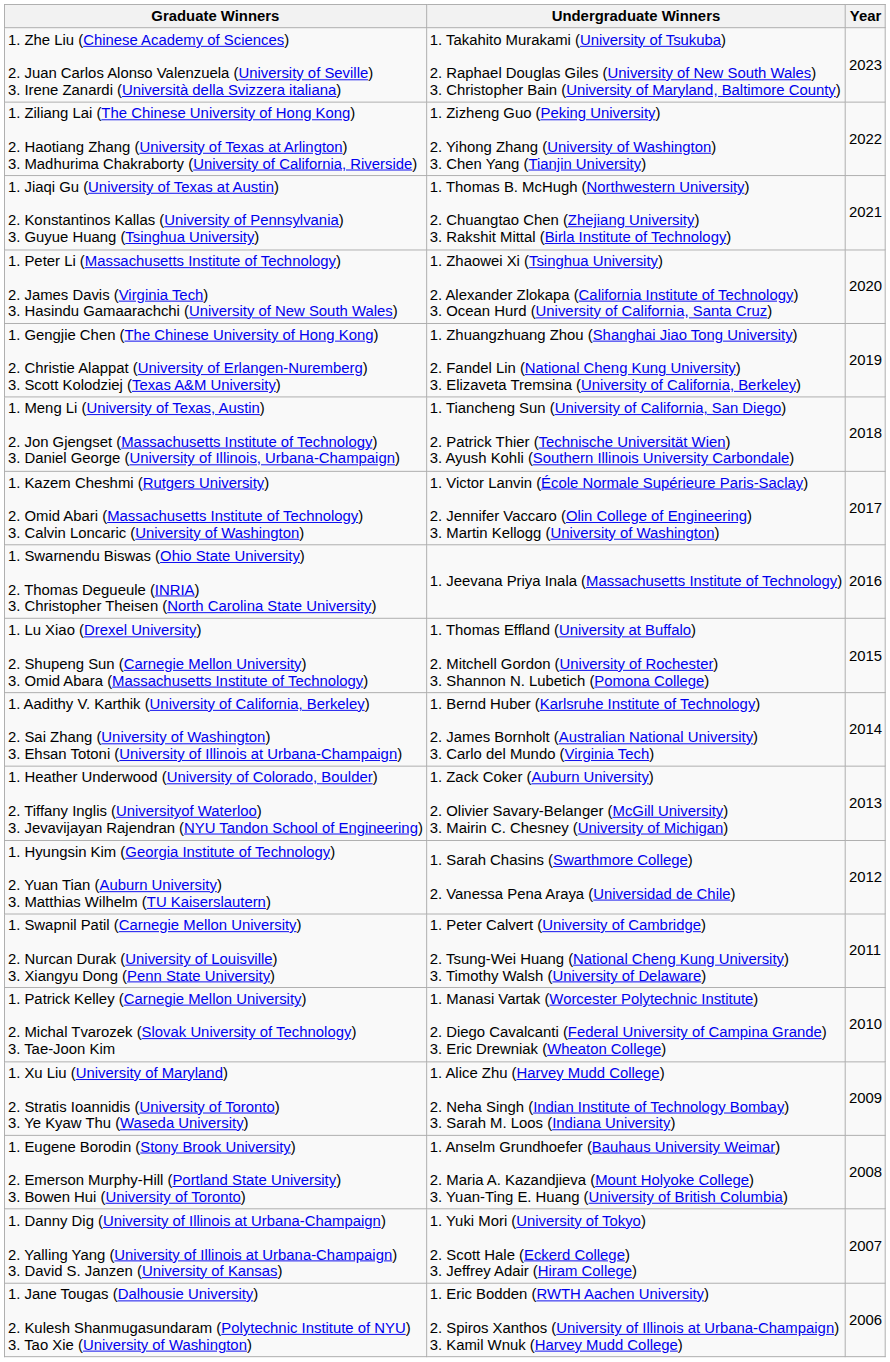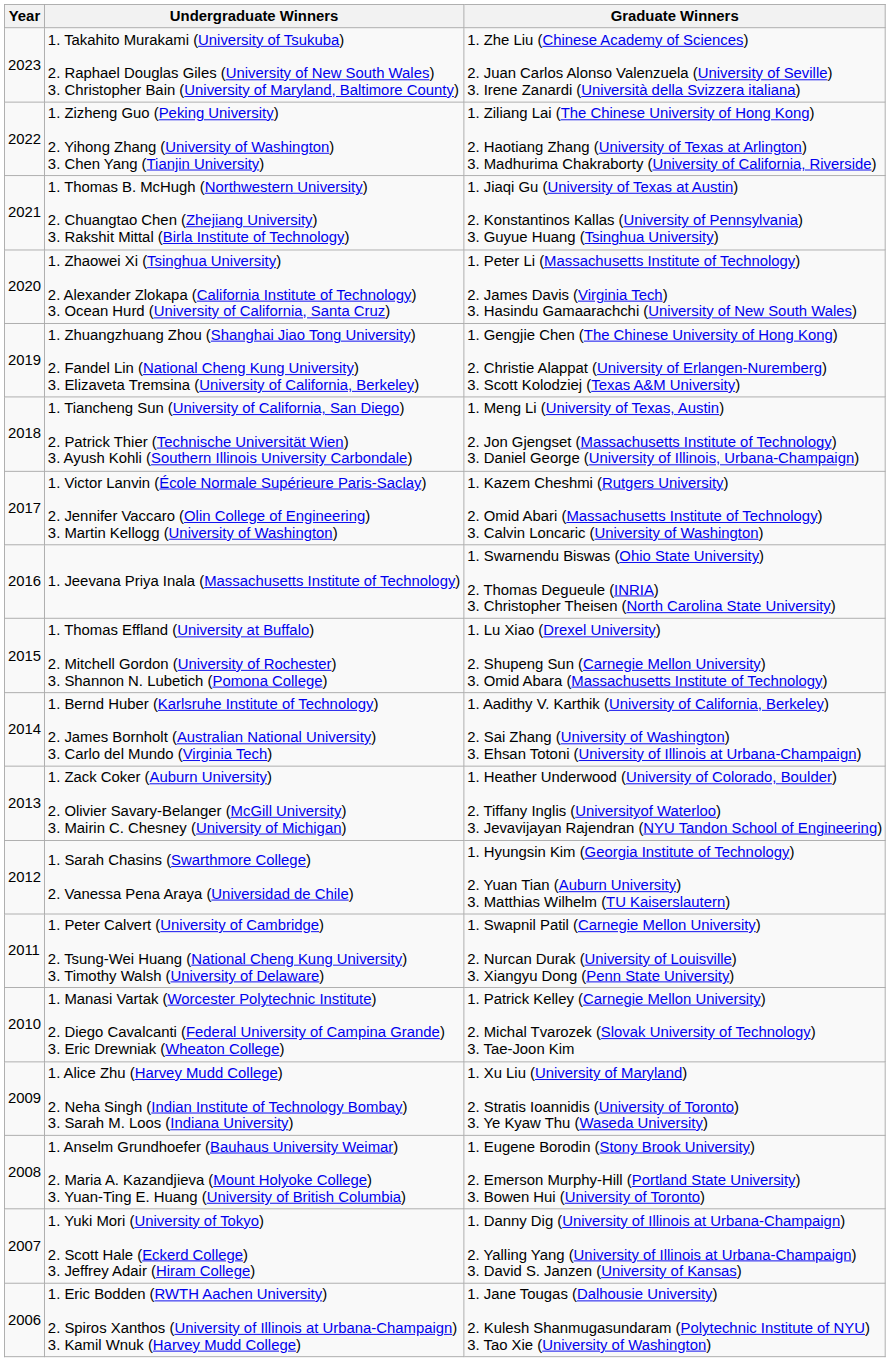columns swapped: (866, 16) <-> (215, 16)
